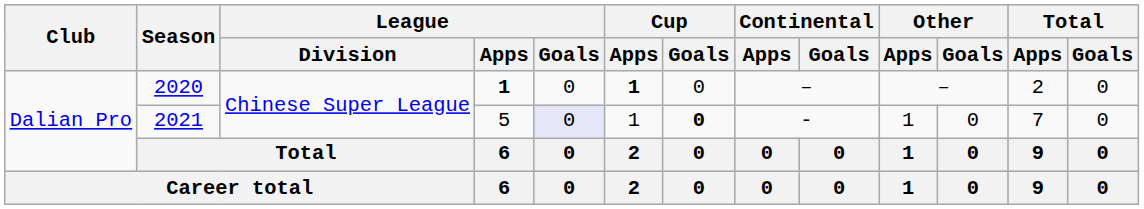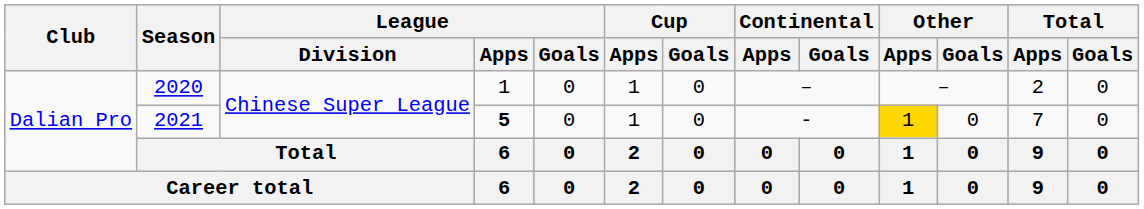(504, 88) bold -> (504, 88) normal
(634, 88) bold -> (634, 88) normal
(504, 121) normal -> (504, 121) bold
(569, 121) lavender background -> (569, 121) no background
(699, 121) bold -> (699, 121) normal
(908, 121) no background -> (908, 121) gold background
